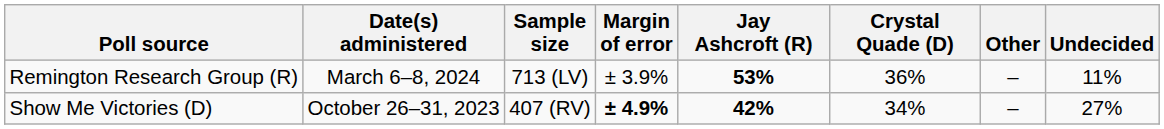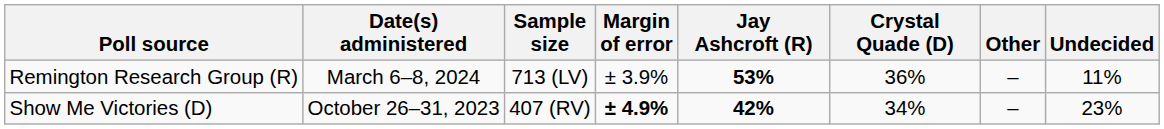(1102, 109) 27% -> (1102, 109) 23%
